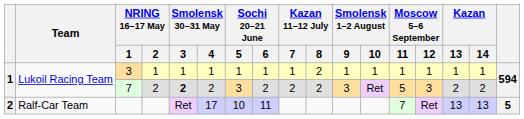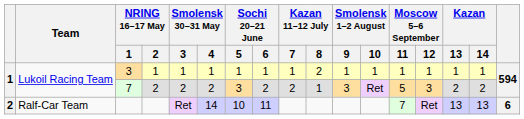(183, 88) bold -> (183, 88) normal
(319, 88) 2 -> (319, 88) 1
(211, 105) 17 -> (211, 105) 14
(508, 105) 5 -> (508, 105) 6
